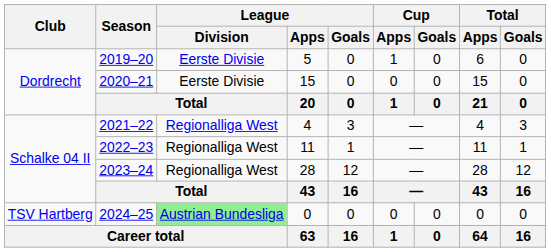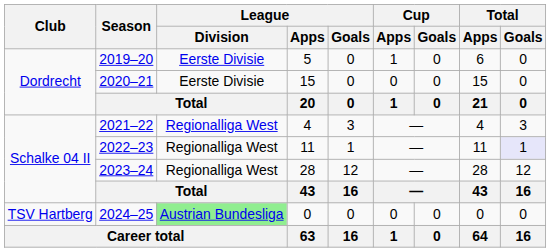(523, 147) no background -> (523, 147) lavender background
